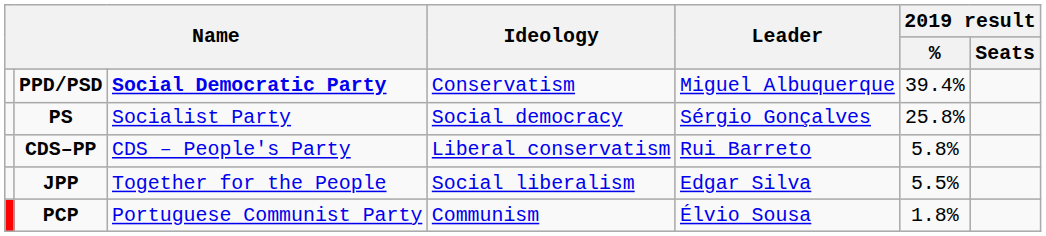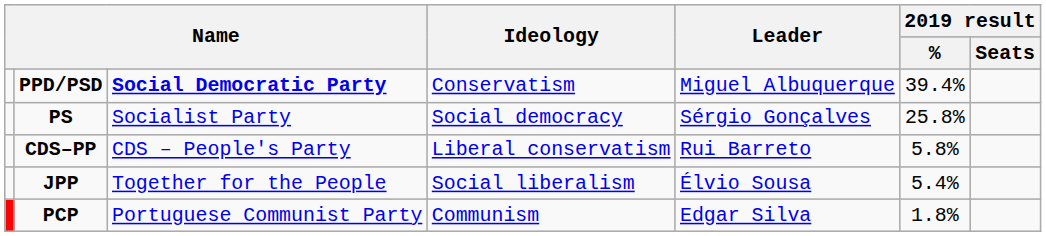(746, 183) Edgar Silva -> (746, 183) Élvio Sousa
(935, 183) 5.5% -> (935, 183) 5.4%
(746, 215) Élvio Sousa -> (746, 215) Edgar Silva
